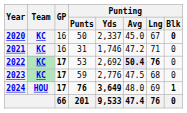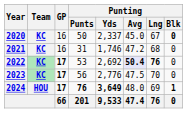(155, 50) 71 -> (155, 50) 68
(82, 75) 59 -> (82, 75) 56
(155, 75) 68 -> (155, 75) 70
